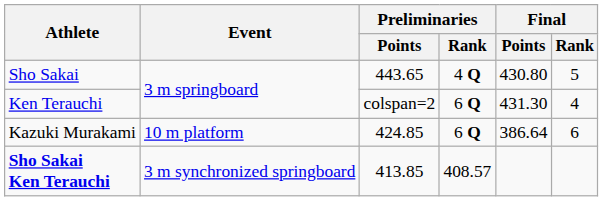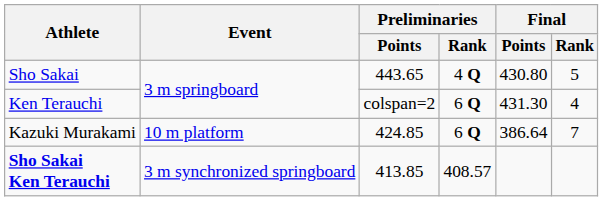(575, 132) 6 -> (575, 132) 7
